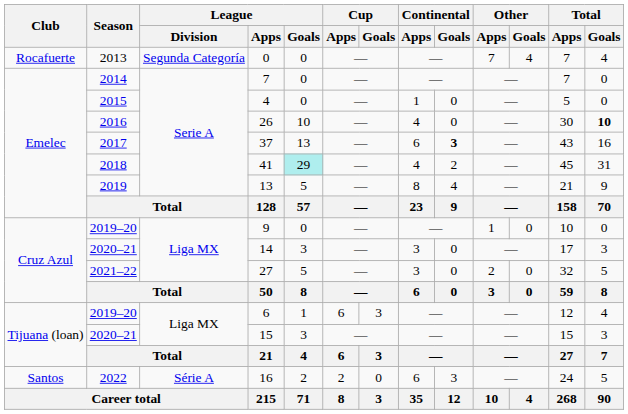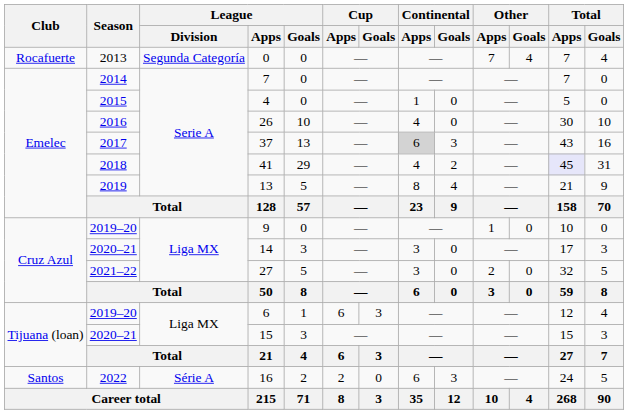(604, 121) bold -> (604, 121) normal
(416, 143) no background -> (416, 143) lightgrey background
(454, 143) bold -> (454, 143) normal
(304, 164) paleturquoise background -> (304, 164) no background
(567, 164) no background -> (567, 164) lavender background
